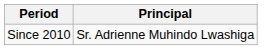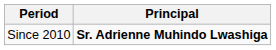(165, 34) normal -> (172, 34) bold
